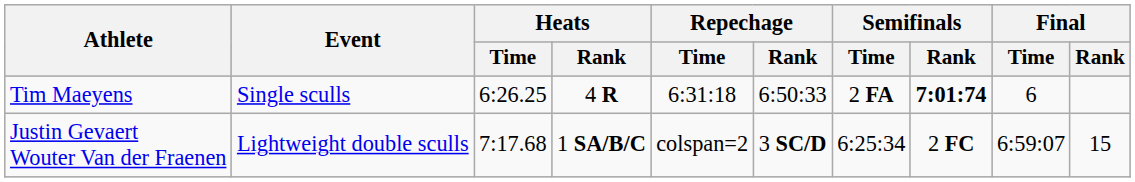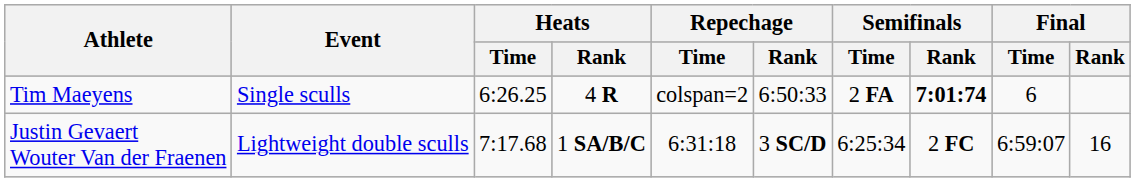(702, 94) 6:31:18 -> (702, 94) colspan=2
(702, 144) colspan=2 -> (702, 144) 6:31:18
(1100, 144) 15 -> (1100, 144) 16
